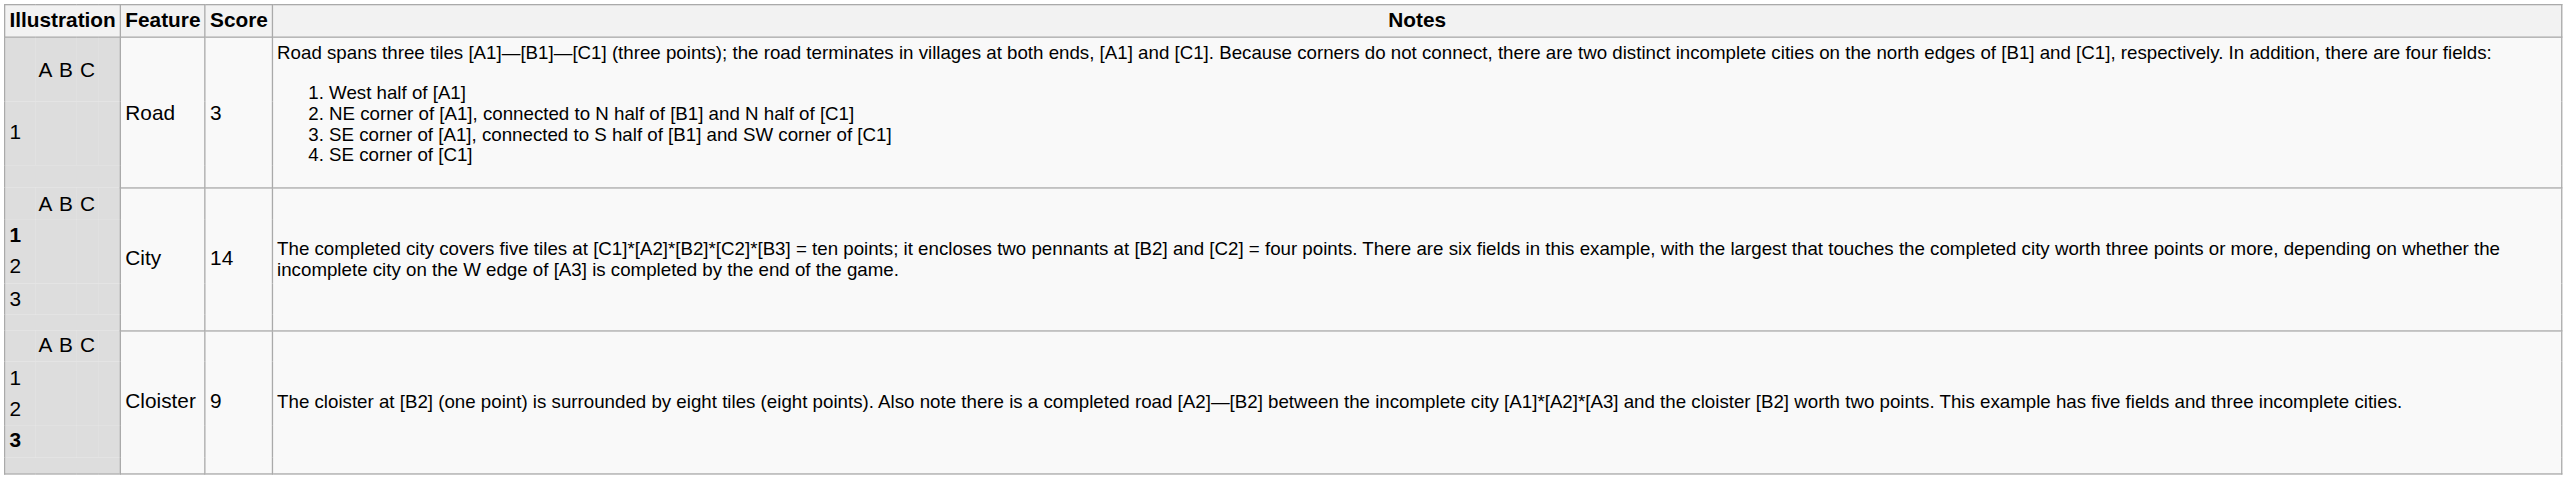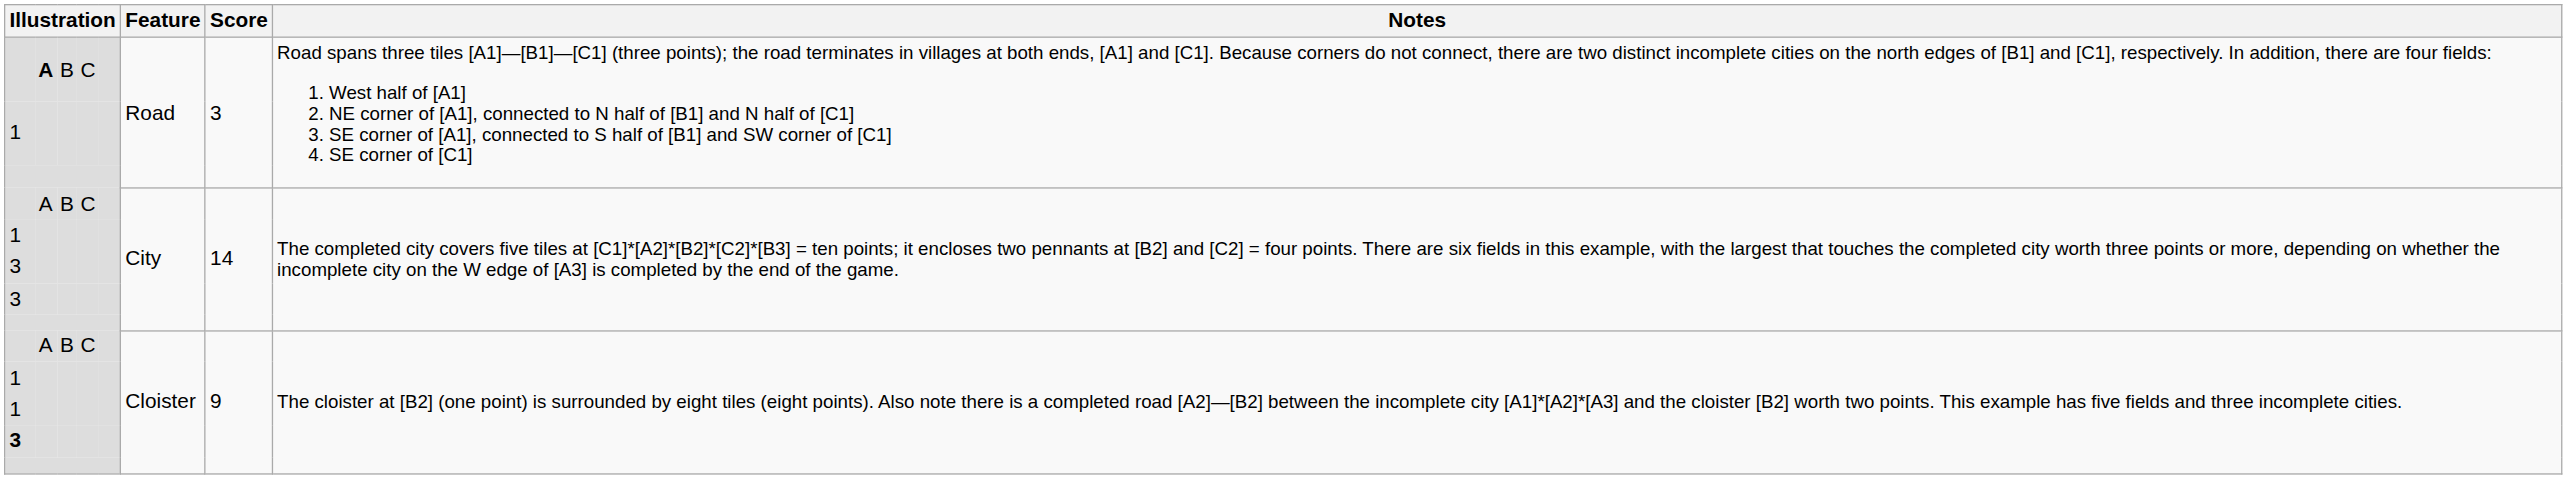(45, 69) normal -> (46, 69) bold
(15, 235) bold -> (15, 235) normal
(15, 266) 2 -> (15, 266) 3
(15, 409) 2 -> (15, 409) 1
